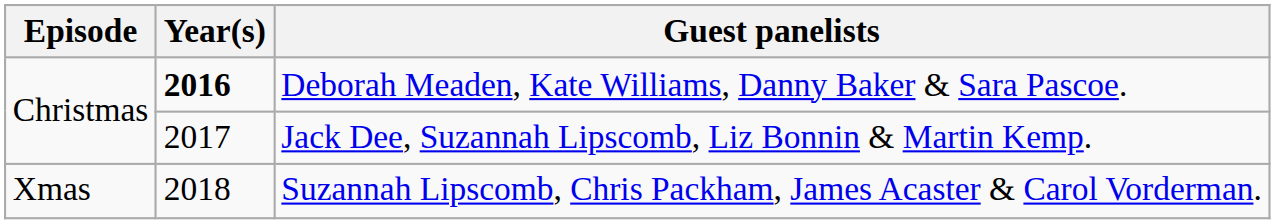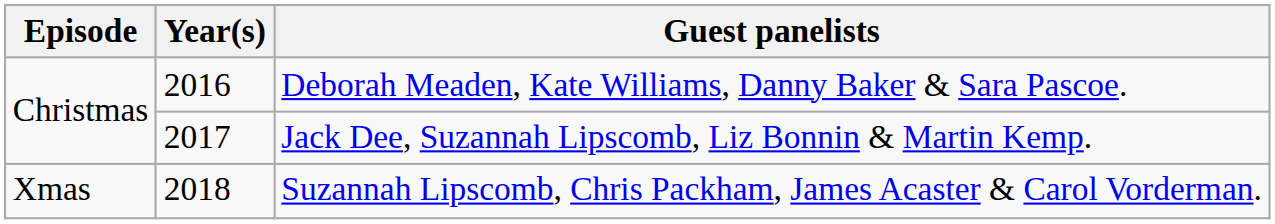(197, 84) bold -> (197, 84) normal
